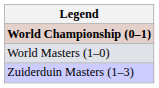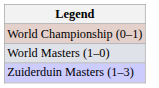(79, 33) bold -> (75, 33) normal
